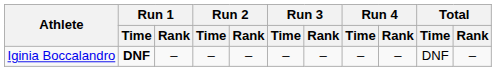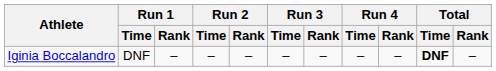(137, 57) bold -> (137, 57) normal
(435, 57) normal -> (435, 57) bold
